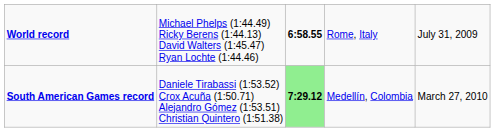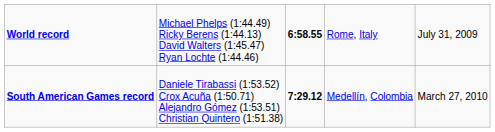(305, 96) lightgreen background -> (305, 96) no background
